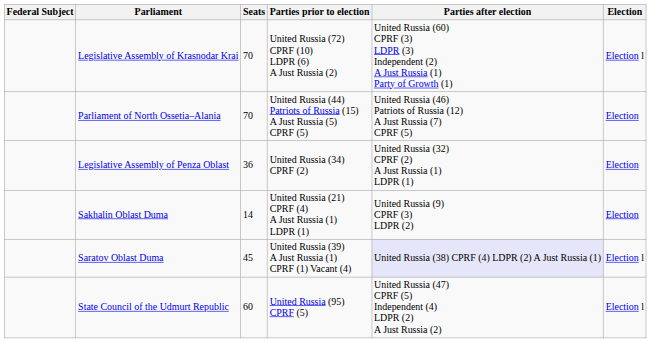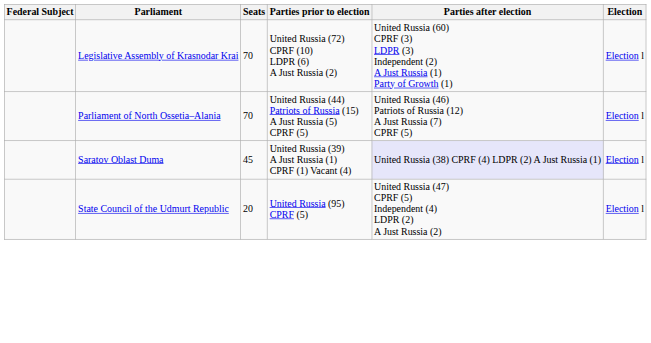(622, 116) Election -> (625, 116) Election l
- row: (154, 165)
- row: (123, 214)
(248, 307) 60 -> (248, 209) 20
